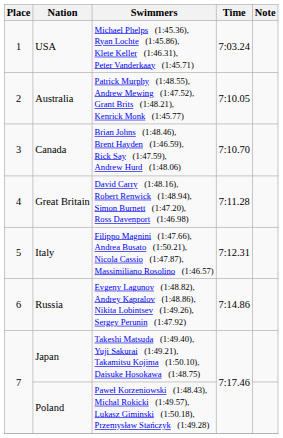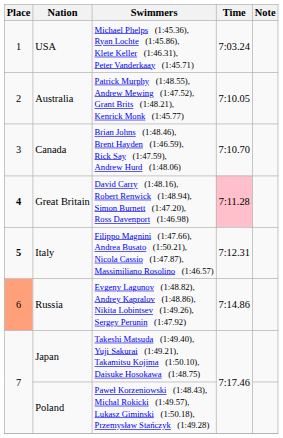(19, 201) normal -> (19, 201) bold
(234, 201) no background -> (234, 201) pink background
(19, 253) normal -> (19, 253) bold
(19, 304) no background -> (19, 304) lightsalmon background
